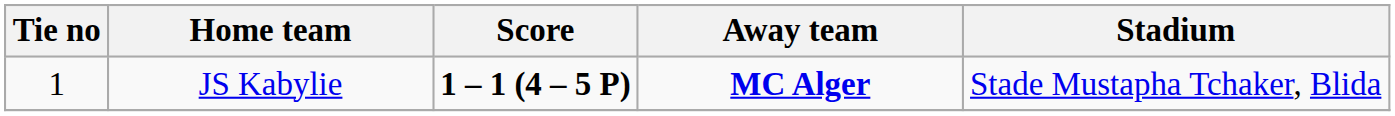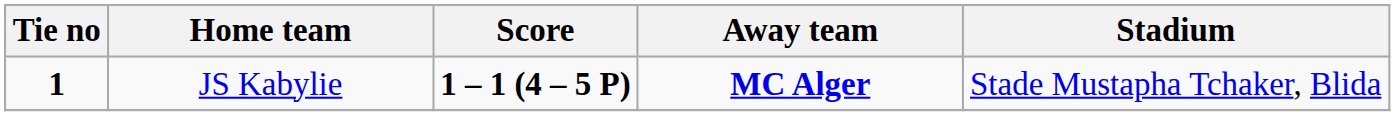(57, 82) normal -> (57, 82) bold
